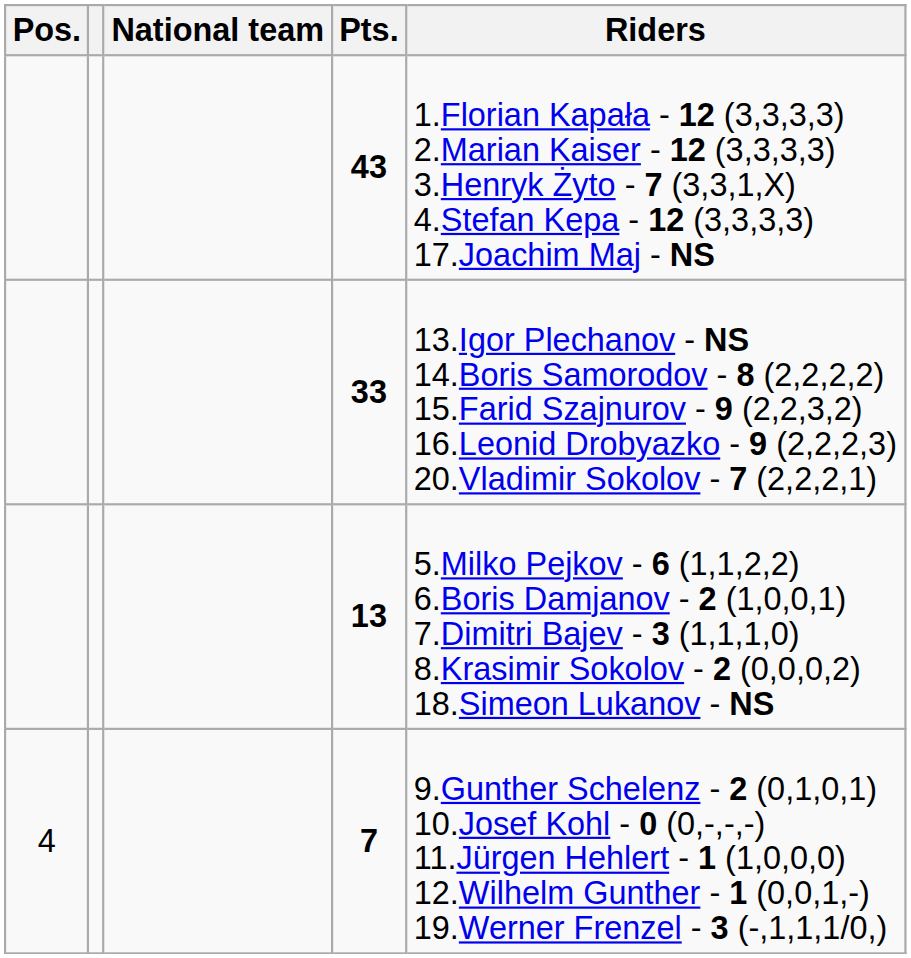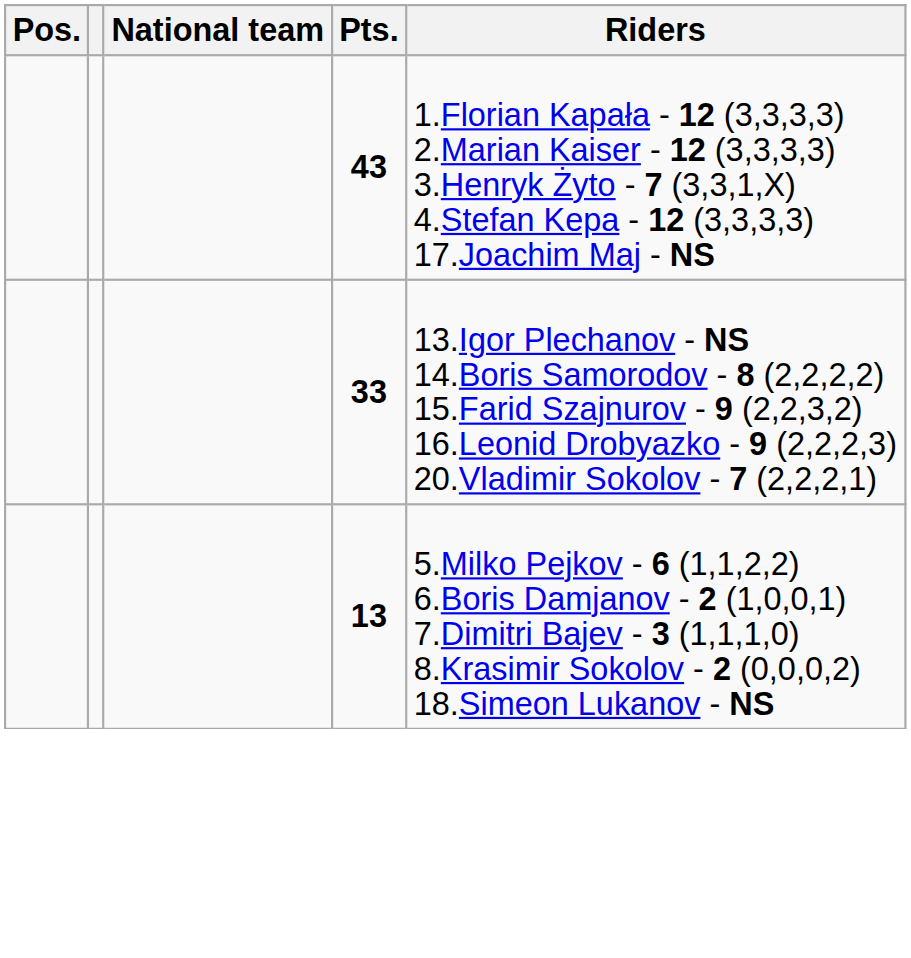- row: (369, 840)
